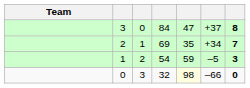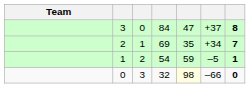(235, 59) 3 -> (235, 59) 1
